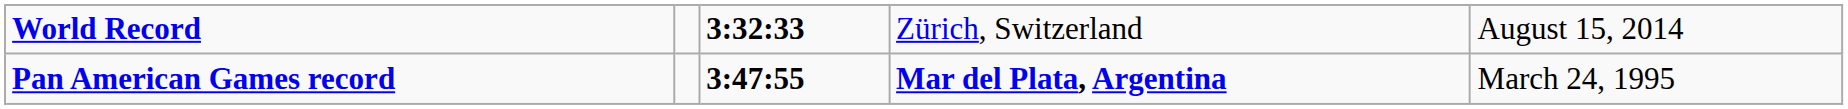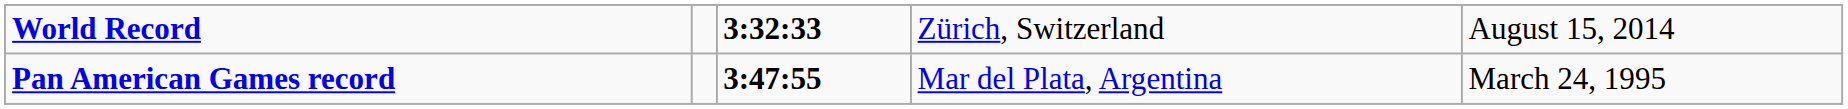(1061, 78) bold -> (1070, 78) normal
